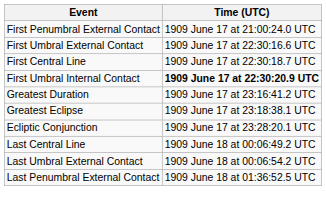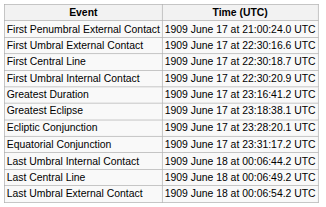(242, 78) bold -> (240, 78) normal
+ row: (59, 144)
+ row: (73, 161)
- row: (83, 177)
